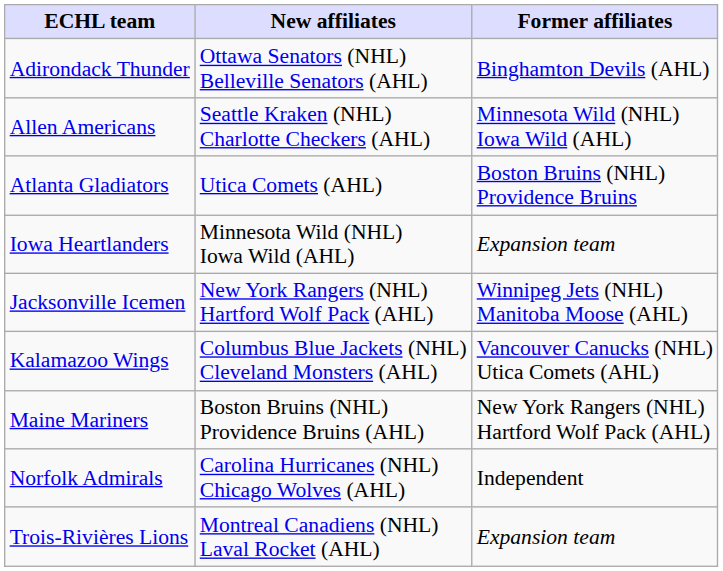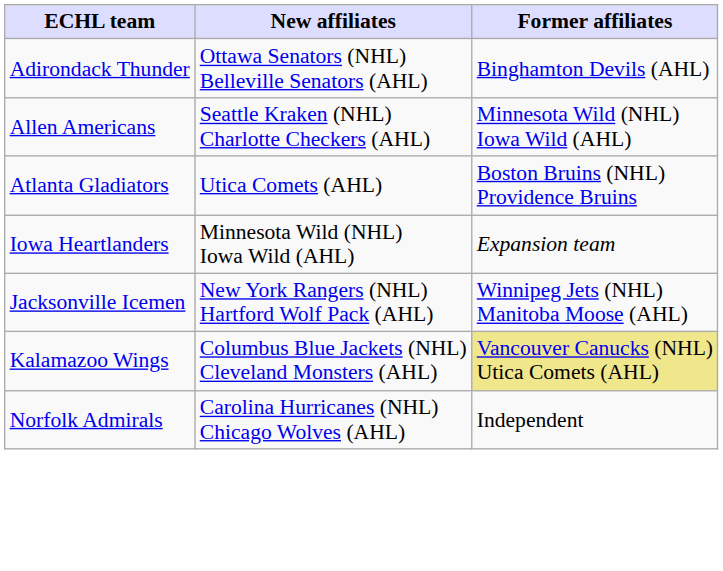(595, 360) no background -> (595, 360) khaki background
- row: (79, 419)
- row: (99, 536)
